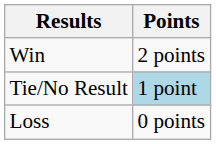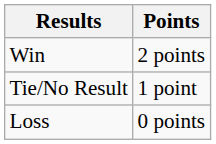(167, 88) lightblue background -> (167, 88) no background
